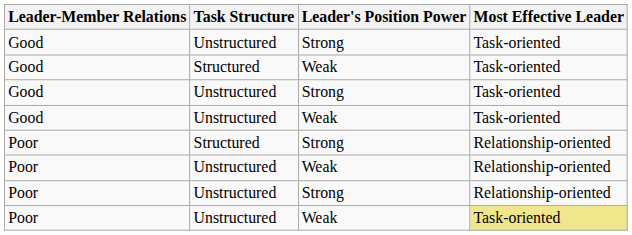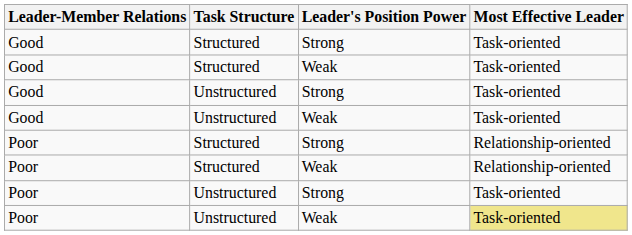(235, 42) Unstructured -> (227, 42) Structured
(235, 167) Unstructured -> (227, 167) Structured
(542, 192) Relationship-oriented -> (517, 192) Task-oriented
